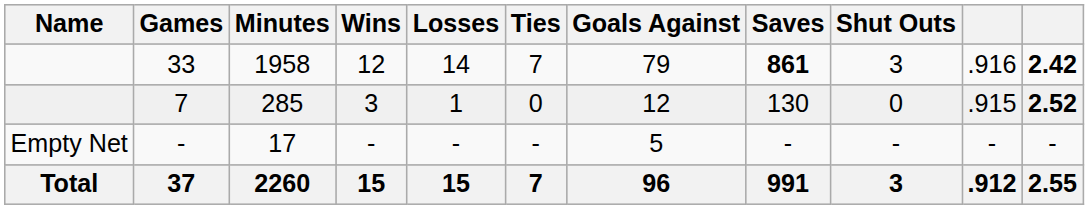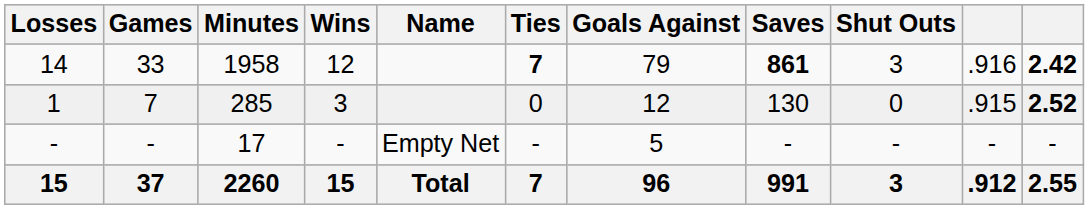columns swapped: (69, 24) <-> (456, 24)
(536, 64) normal -> (536, 64) bold
